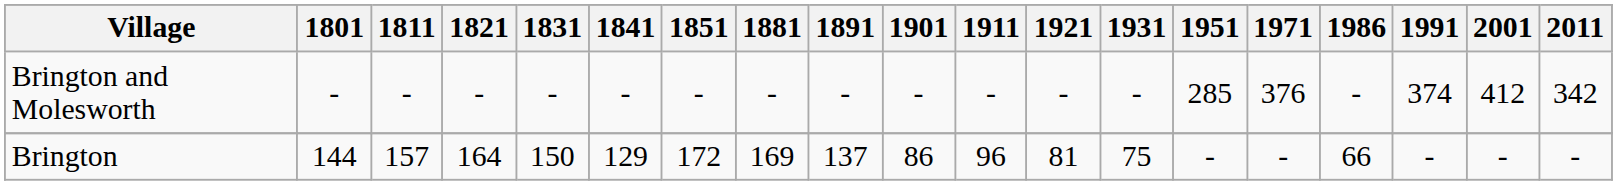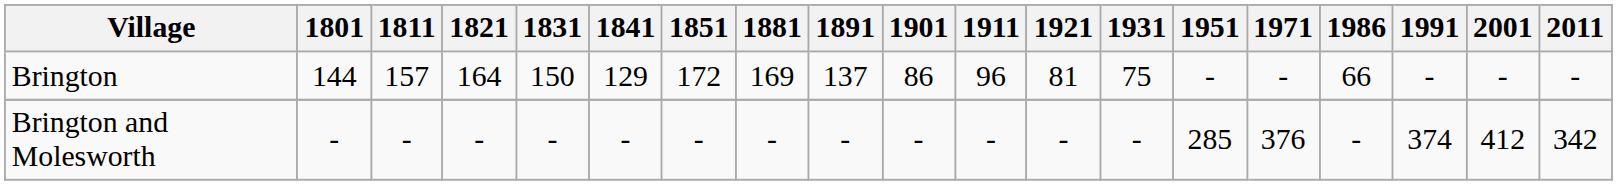rows swapped: (65, 155) <-> (90, 92)
